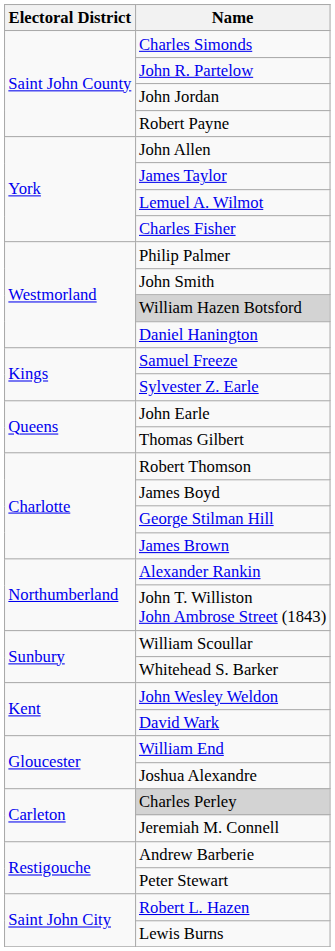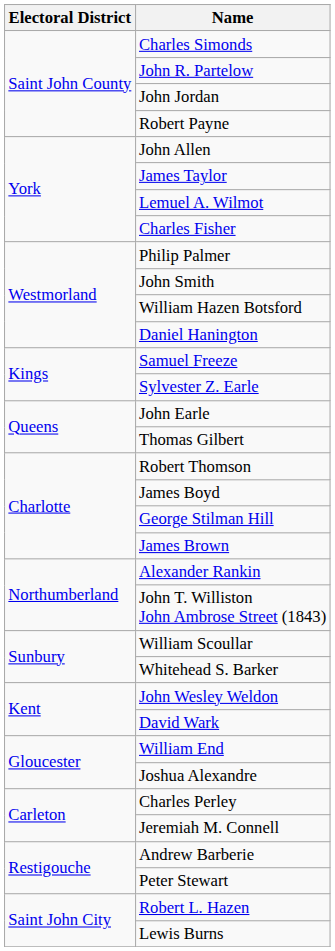(220, 307) lightgrey background -> (220, 307) no background
(188, 801) lightgrey background -> (188, 801) no background
